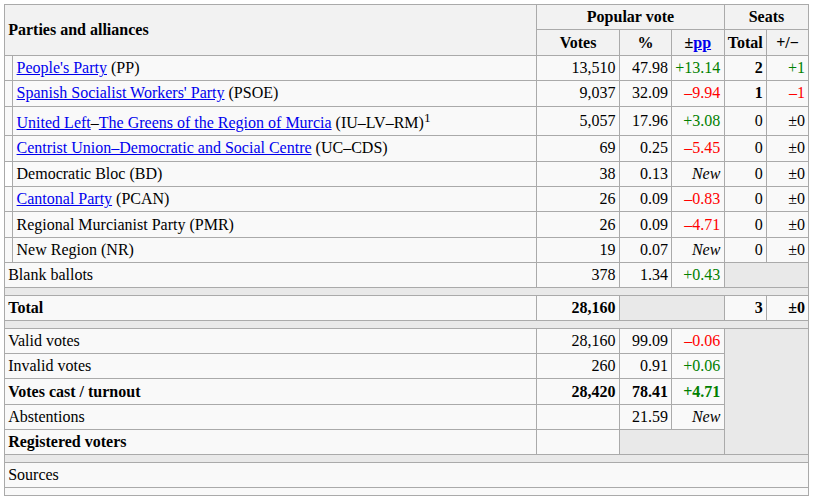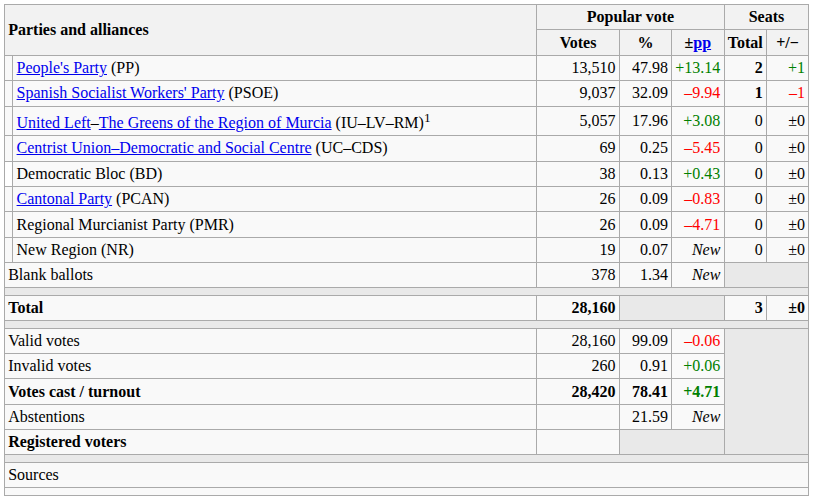(706, 173) New -> (702, 173) +0.43
(702, 275) +0.43 -> (706, 275) New
